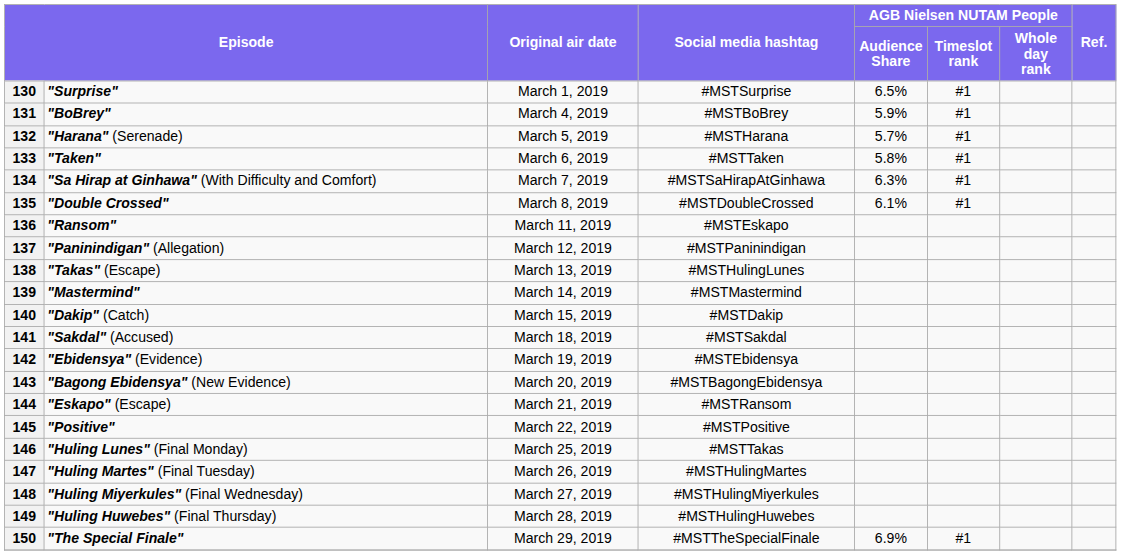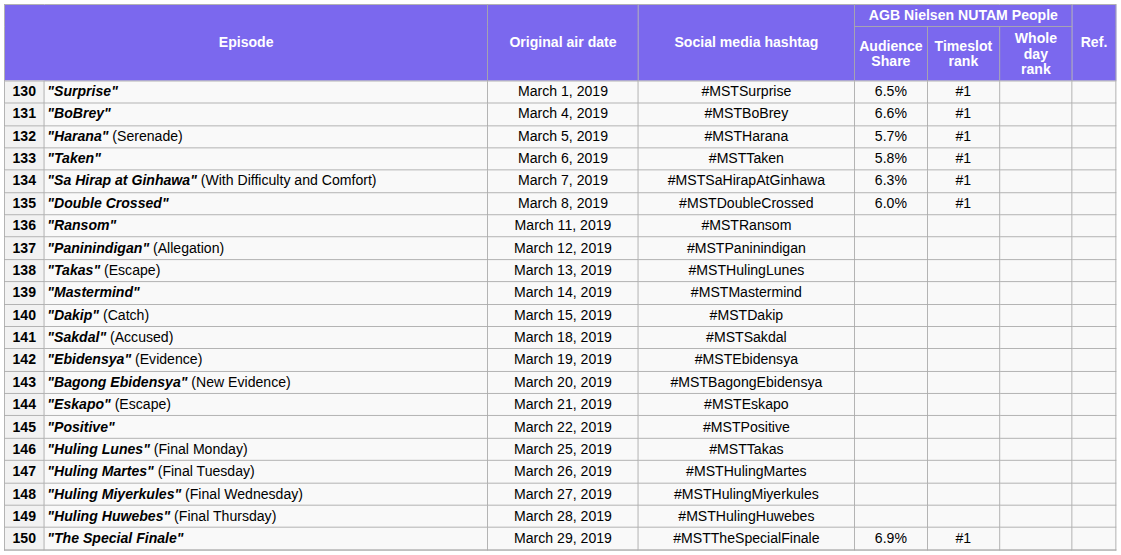(891, 114) 5.9% -> (891, 114) 6.6%
(891, 203) 6.1% -> (891, 203) 6.0%
(746, 225) #MSTEskapo -> (746, 225) #MSTRansom
(746, 404) #MSTRansom -> (746, 404) #MSTEskapo
